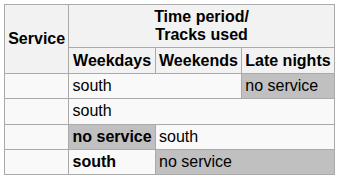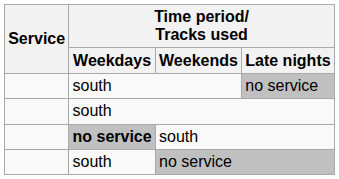(94, 162) bold -> (92, 162) normal
